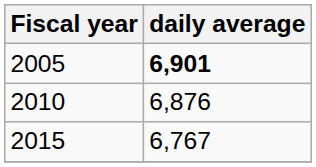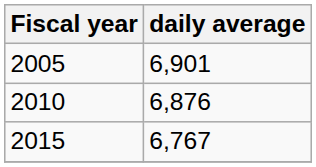(180, 63) bold -> (180, 63) normal
